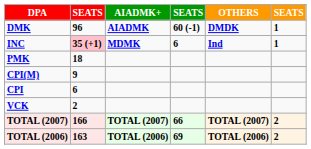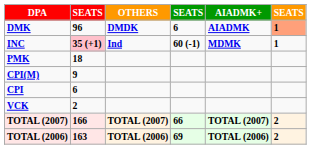columns swapped: (138, 12) <-> (238, 12)
(186, 28) 60 (-1) -> (176, 28) 6
(276, 28) no background -> (276, 28) lightsalmon background
(176, 43) 6 -> (186, 43) 60 (-1)
